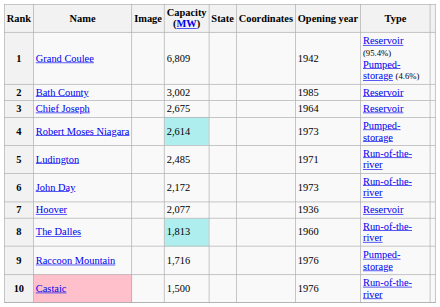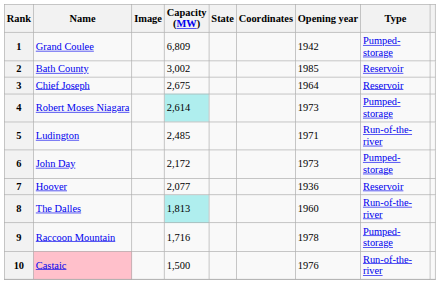(391, 58) Reservoir (95.4%) Pumped-storage (4.6%) -> (382, 46) Pumped-storage
(387, 187) Run-of-the-river -> (382, 164) Pumped-storage
(308, 260) 1976 -> (308, 237) 1978
